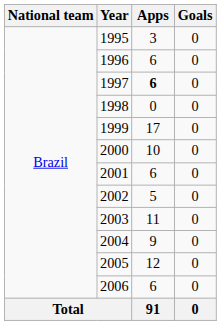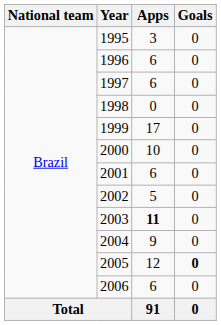(153, 83) bold -> (153, 83) normal
(153, 219) normal -> (153, 219) bold
(195, 264) normal -> (195, 264) bold
